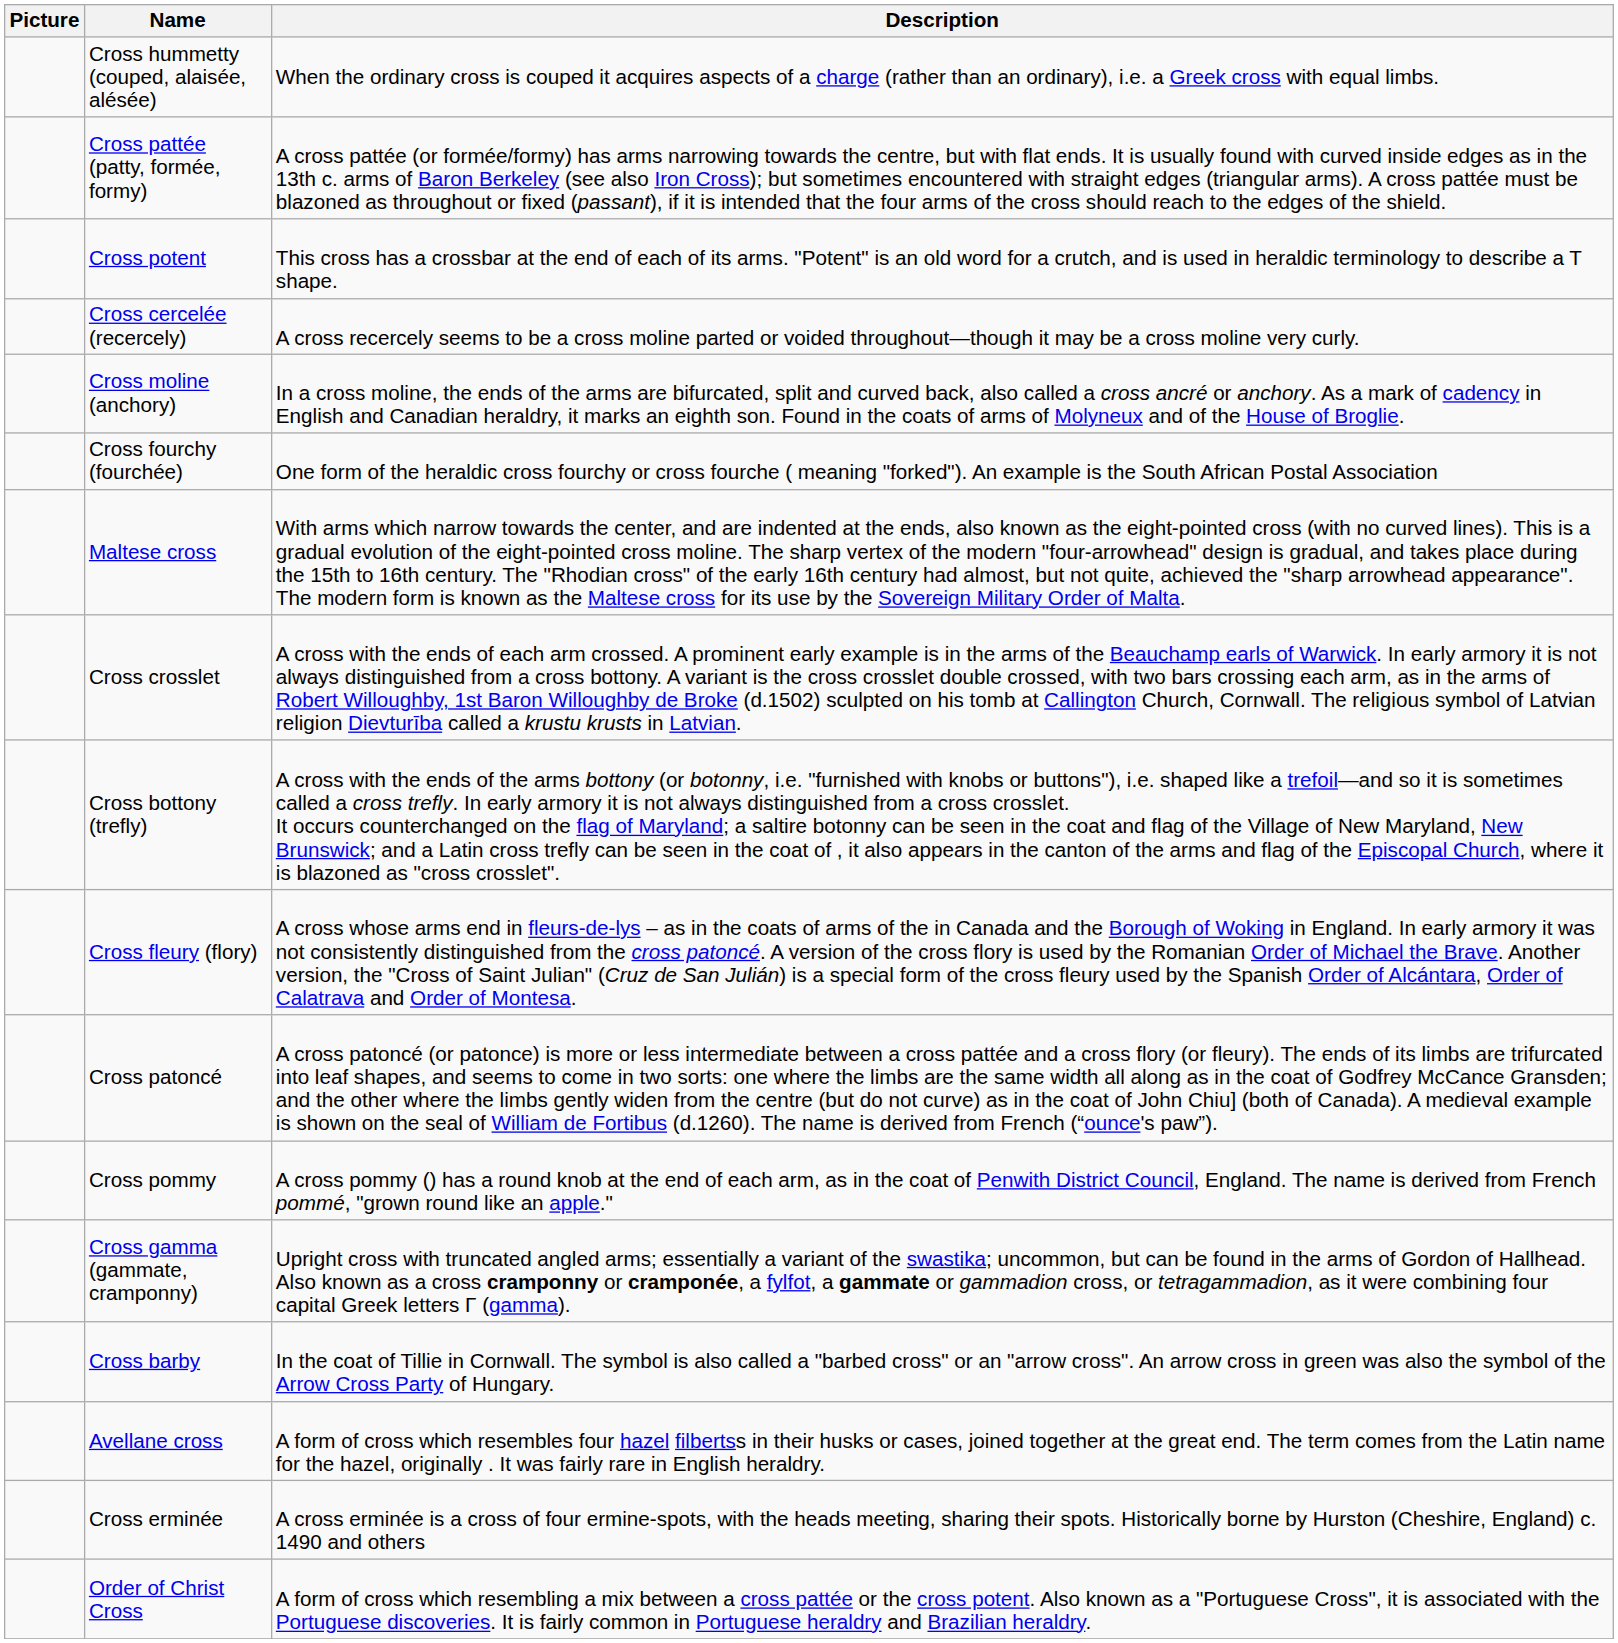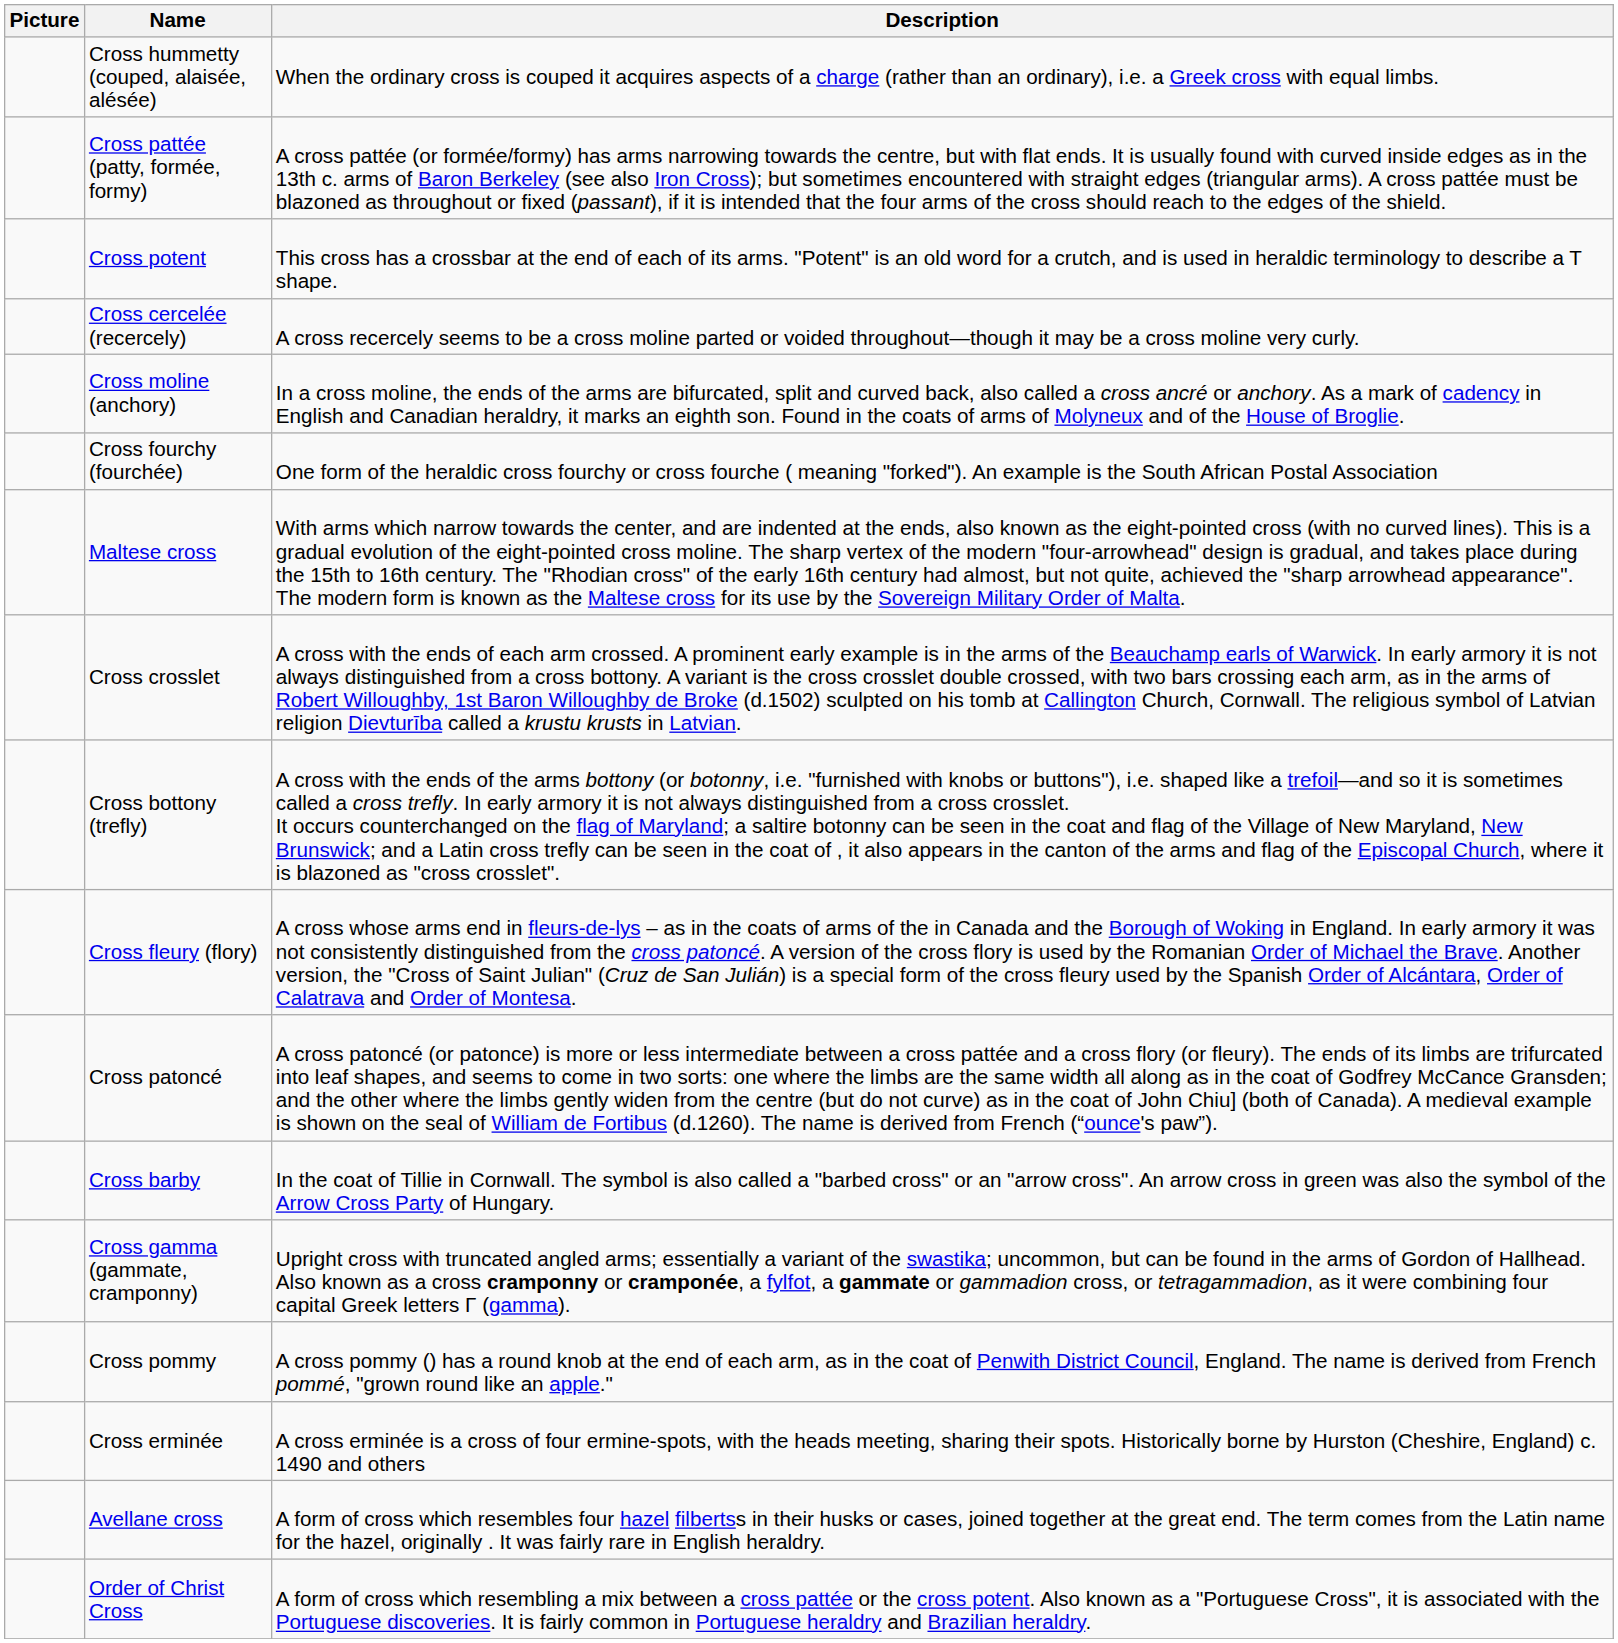rows swapped: (153, 1179) <-> (145, 1361)
rows swapped: (156, 1519) <-> (156, 1440)
